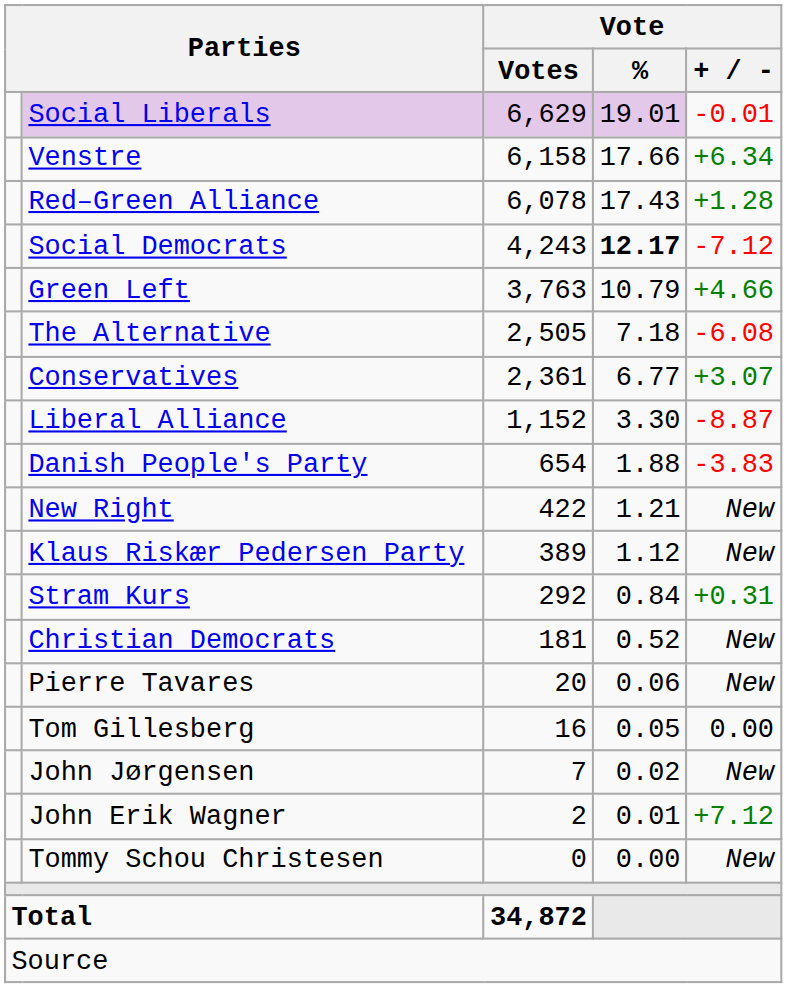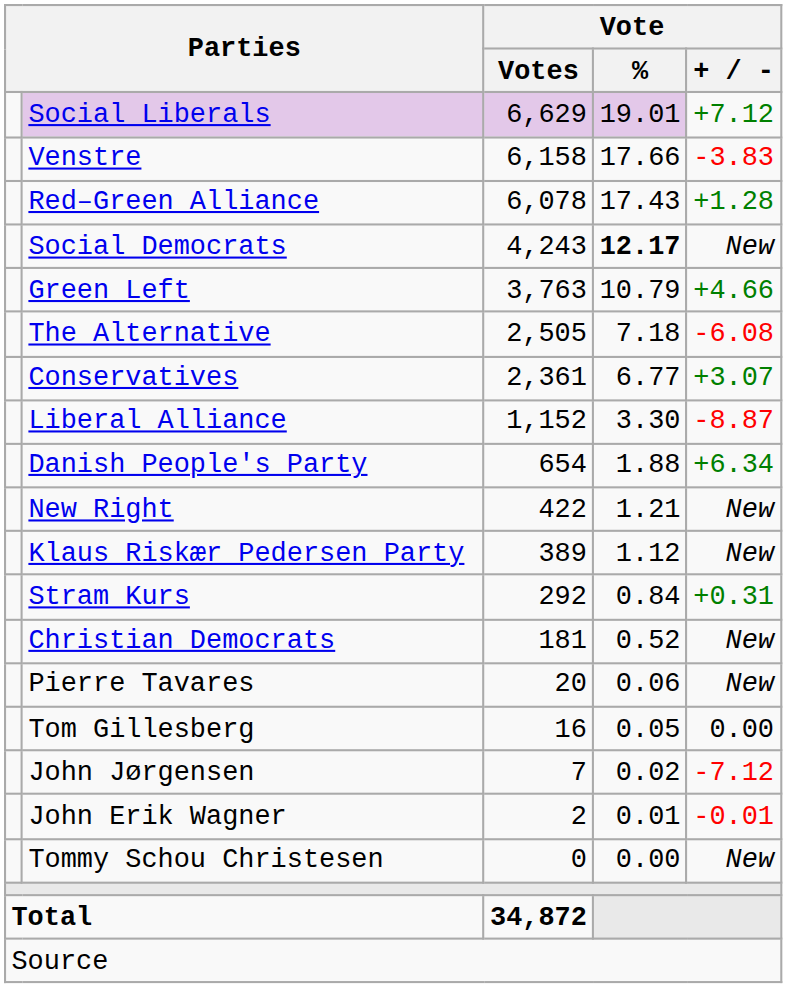(734, 115) -0.01 -> (734, 115) +7.12
(734, 159) +6.34 -> (734, 159) -3.83
(734, 246) -7.12 -> (750, 246) New
(734, 466) -3.83 -> (734, 466) +6.34
(750, 773) New -> (734, 773) -7.12
(734, 816) +7.12 -> (734, 816) -0.01
